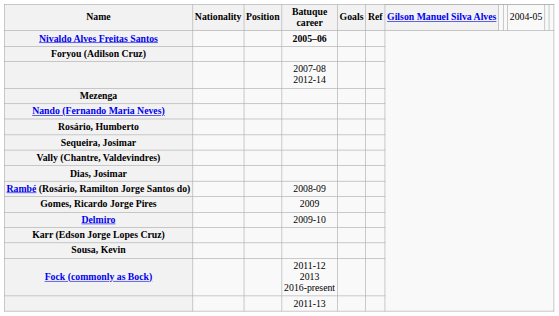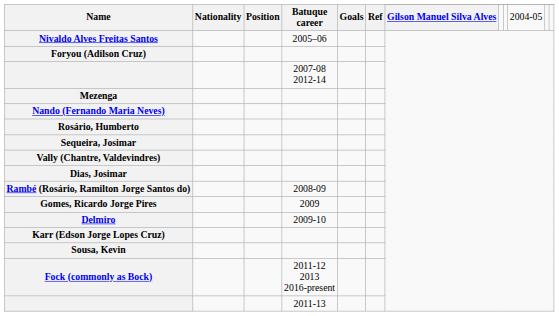(310, 38) bold -> (310, 38) normal
